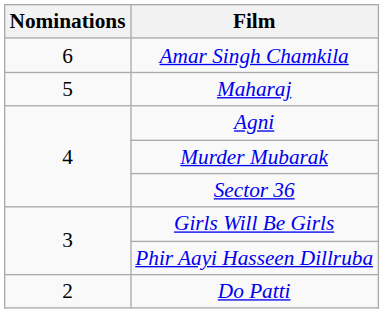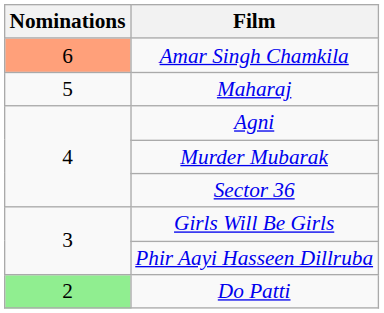(68, 55) no background -> (68, 55) lightsalmon background
(68, 291) no background -> (68, 291) lightgreen background
